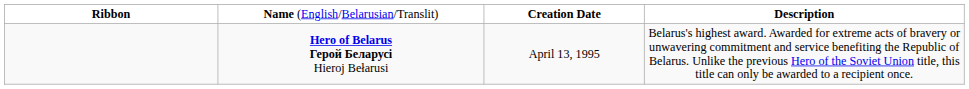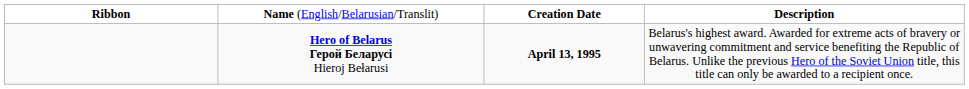(564, 53) normal -> (564, 53) bold
